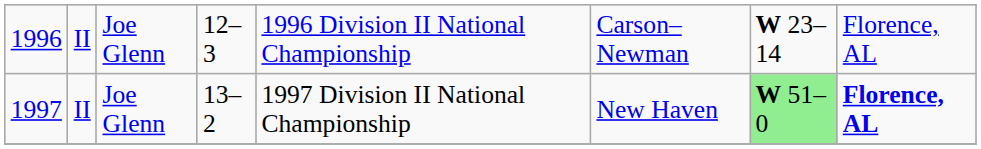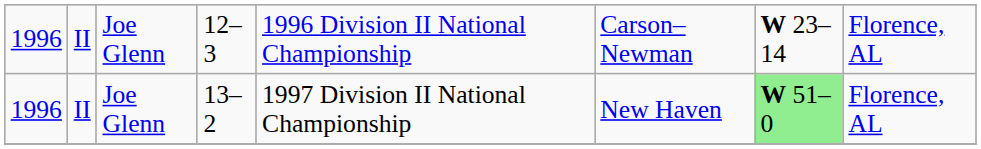(36, 108) 1997 -> (36, 108) 1996
(893, 108) bold -> (896, 108) normal
